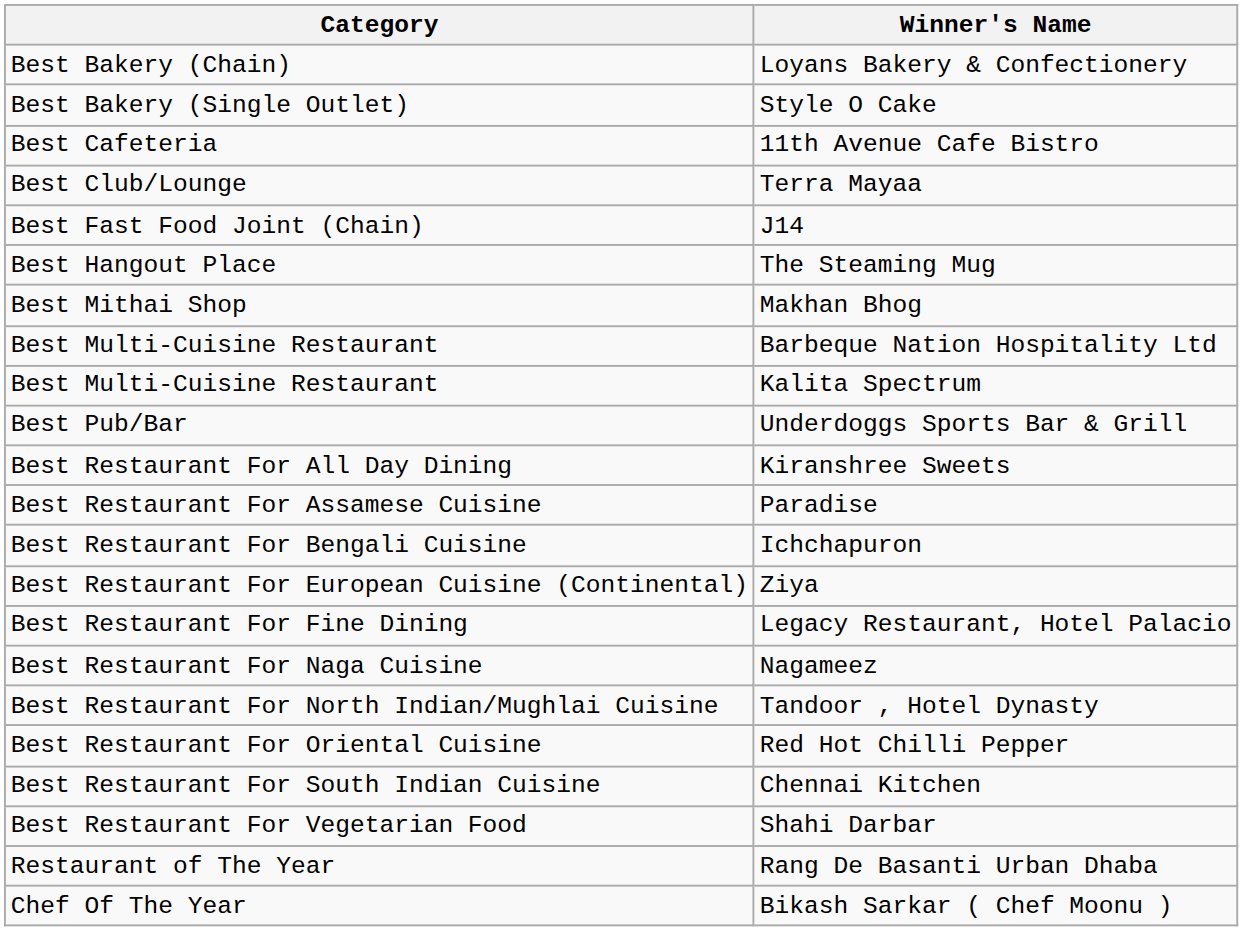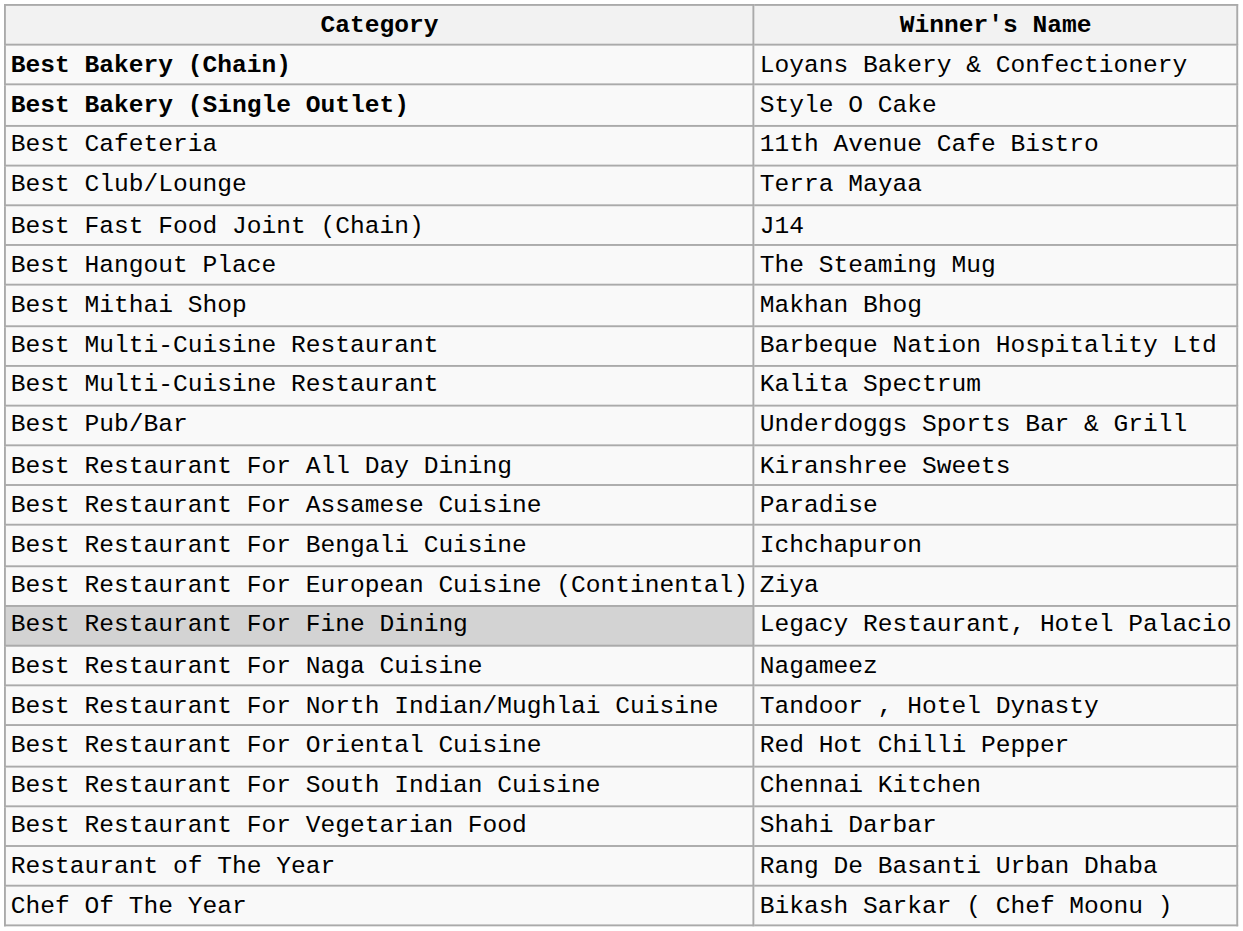(151, 65) normal -> (151, 65) bold
(210, 105) normal -> (210, 105) bold
(239, 626) no background -> (239, 626) lightgrey background
